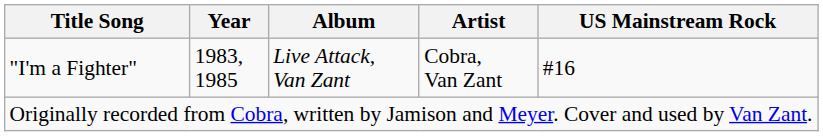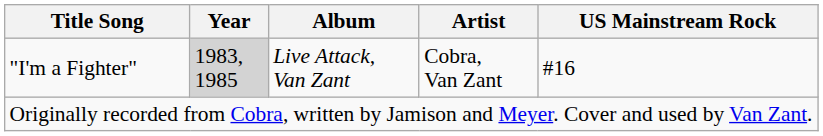(219, 67) no background -> (219, 67) lightgrey background
